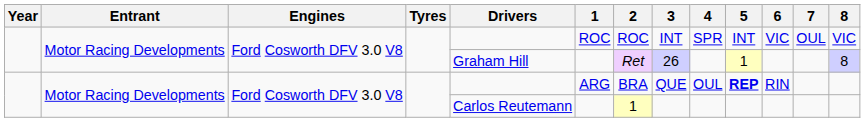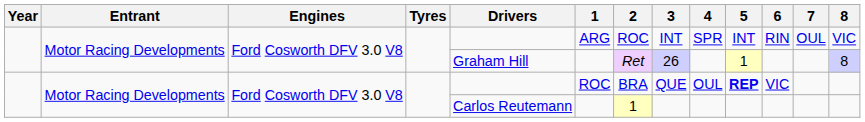(595, 39) ROC -> (595, 39) ARG
(777, 39) VIC -> (777, 39) RIN
(595, 84) ARG -> (595, 84) ROC
(777, 84) RIN -> (777, 84) VIC
